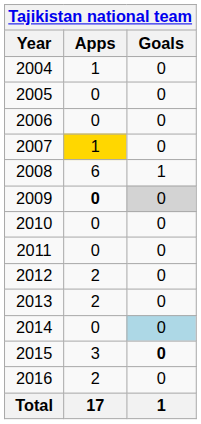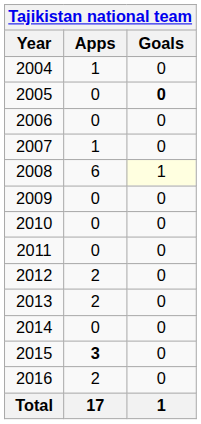(161, 95) normal -> (161, 95) bold
(95, 146) gold background -> (95, 146) no background
(161, 172) no background -> (161, 172) lightyellow background
(95, 198) bold -> (95, 198) normal
(161, 198) lightgrey background -> (161, 198) no background
(161, 328) lightblue background -> (161, 328) no background
(95, 353) normal -> (95, 353) bold
(161, 353) bold -> (161, 353) normal
